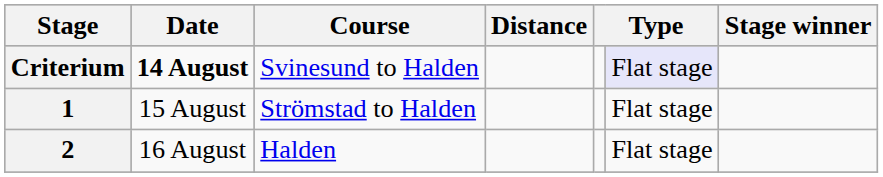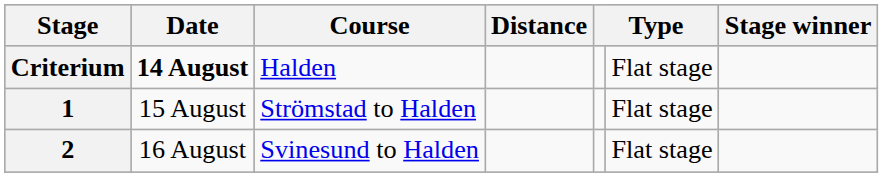(370, 66) Svinesund to Halden -> (298, 66) Halden
(662, 66) lavender background -> (662, 66) no background
(298, 150) Halden -> (370, 150) Svinesund to Halden
